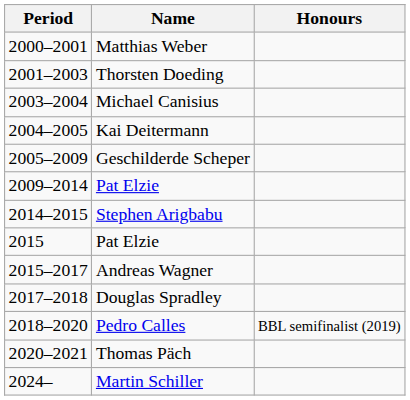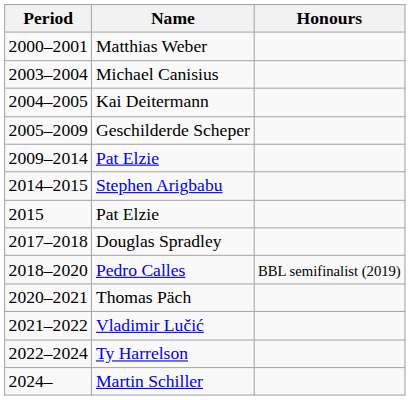- row: (48, 74)
- row: (48, 269)
+ row: (48, 325)
+ row: (48, 353)
